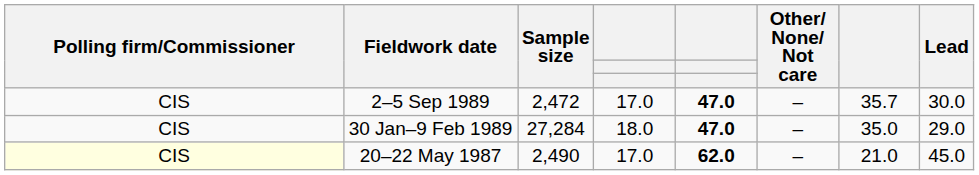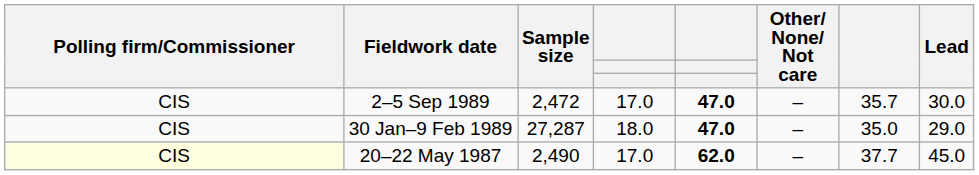(556, 129) 27,284 -> (556, 129) 27,287
(879, 156) 21.0 -> (879, 156) 37.7
